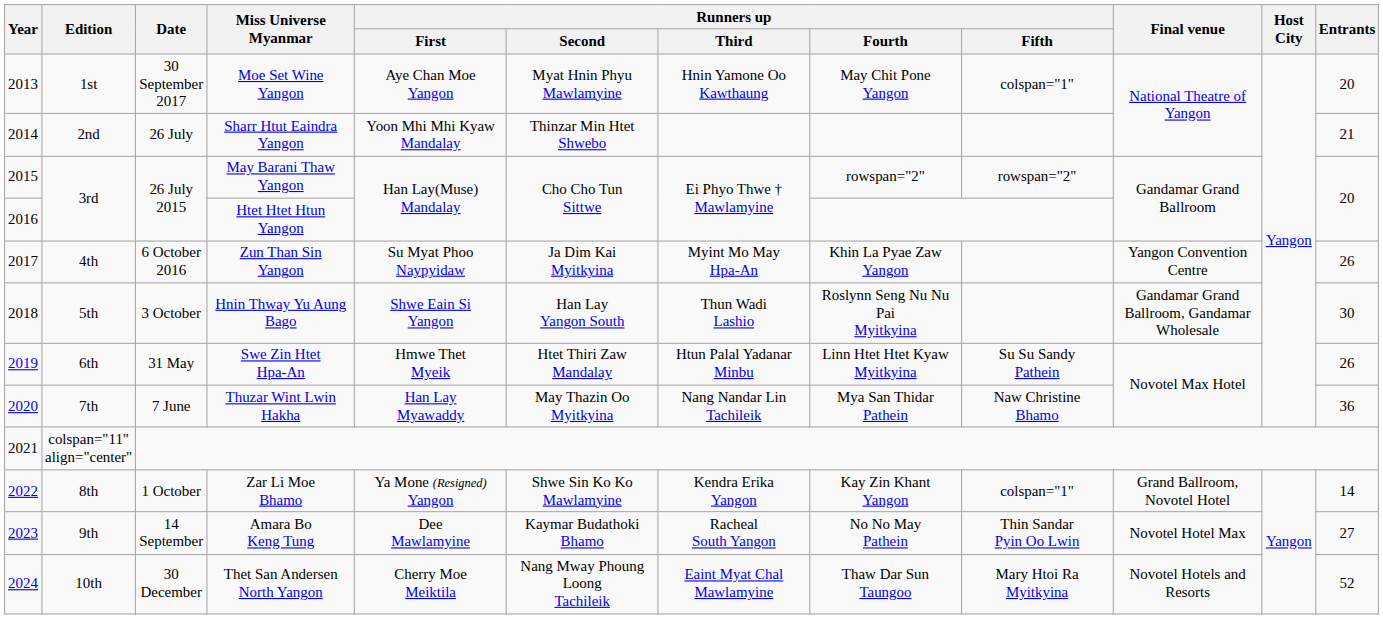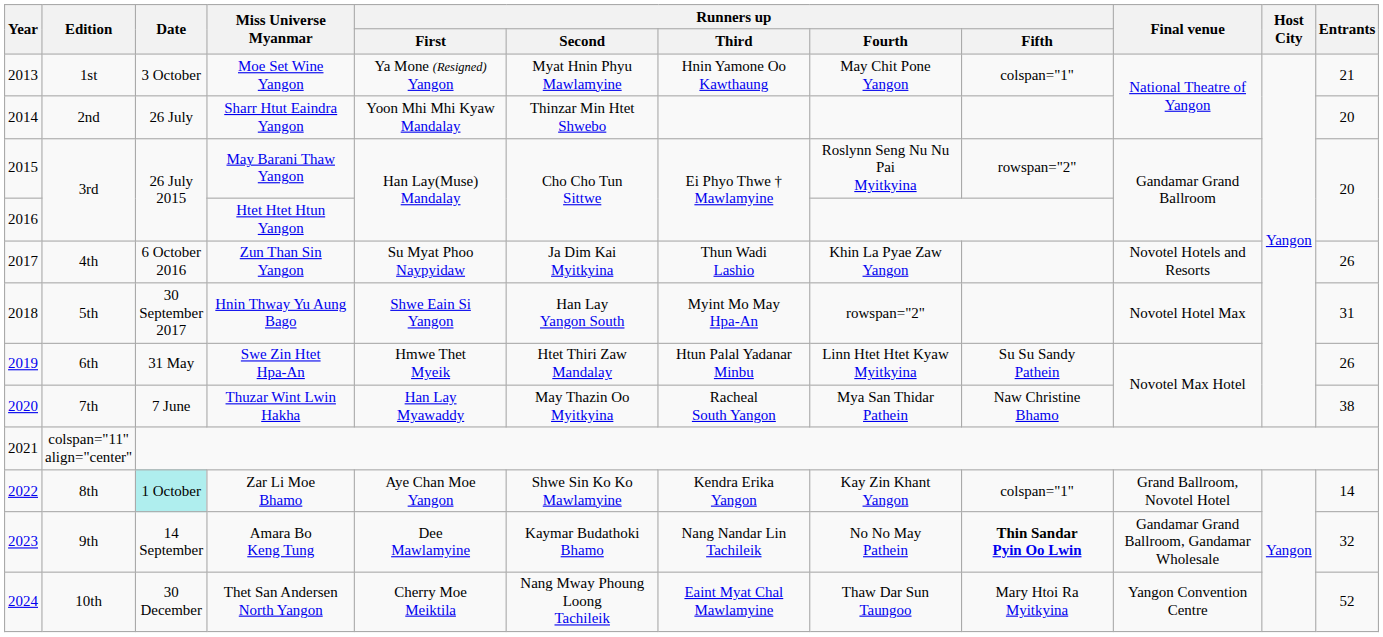(171, 83) 30 September 2017 -> (171, 74) 3 October
(431, 83) Aye Chan Moe Yangon -> (431, 74) Ya Mone (Resigned) Yangon
(1347, 83) 20 -> (1347, 74) 21
(1347, 134) 21 -> (1347, 116) 20
(885, 176) rowspan="2" -> (885, 167) Roslynn Seng Nu Nu Pai Myitkyina
(734, 261) Myint Mo May Hpa-An -> (734, 261) Thun Wadi Lashio
(1188, 261) Yangon Convention Centre -> (1188, 261) Novotel Hotels and Resorts
(171, 312) 3 October -> (171, 312) 30 September 2017
(734, 312) Thun Wadi Lashio -> (734, 312) Myint Mo May Hpa-An
(885, 312) Roslynn Seng Nu Nu Pai Myitkyina -> (885, 312) rowspan="2"
(1188, 312) Gandamar Grand Ballroom, Gandamar Wholesale -> (1188, 312) Novotel Hotel Max
(1347, 312) 30 -> (1347, 312) 31
(734, 405) Nang Nandar Lin Tachileik -> (734, 405) Racheal South Yangon
(1347, 405) 36 -> (1347, 405) 38
(171, 490) no background -> (171, 490) paleturquoise background
(431, 490) Ya Mone (Resigned) Yangon -> (431, 490) Aye Chan Moe Yangon
(734, 532) Racheal South Yangon -> (734, 541) Nang Nandar Lin Tachileik
(1037, 532) normal -> (1037, 541) bold
(1188, 532) Novotel Hotel Max -> (1188, 541) Gandamar Grand Ballroom, Gandamar Wholesale
(1347, 532) 27 -> (1347, 541) 32
(1188, 583) Novotel Hotels and Resorts -> (1188, 601) Yangon Convention Centre
